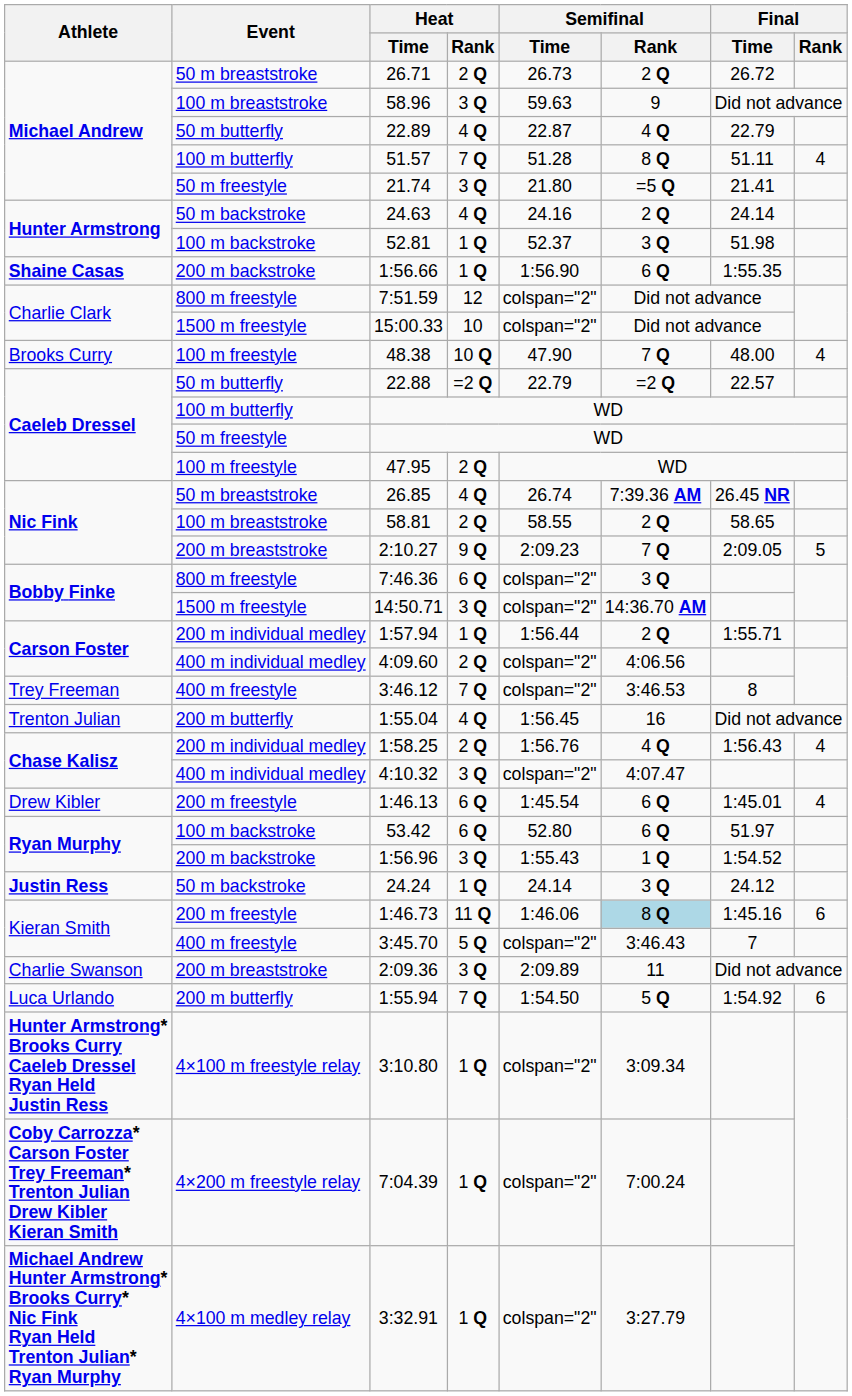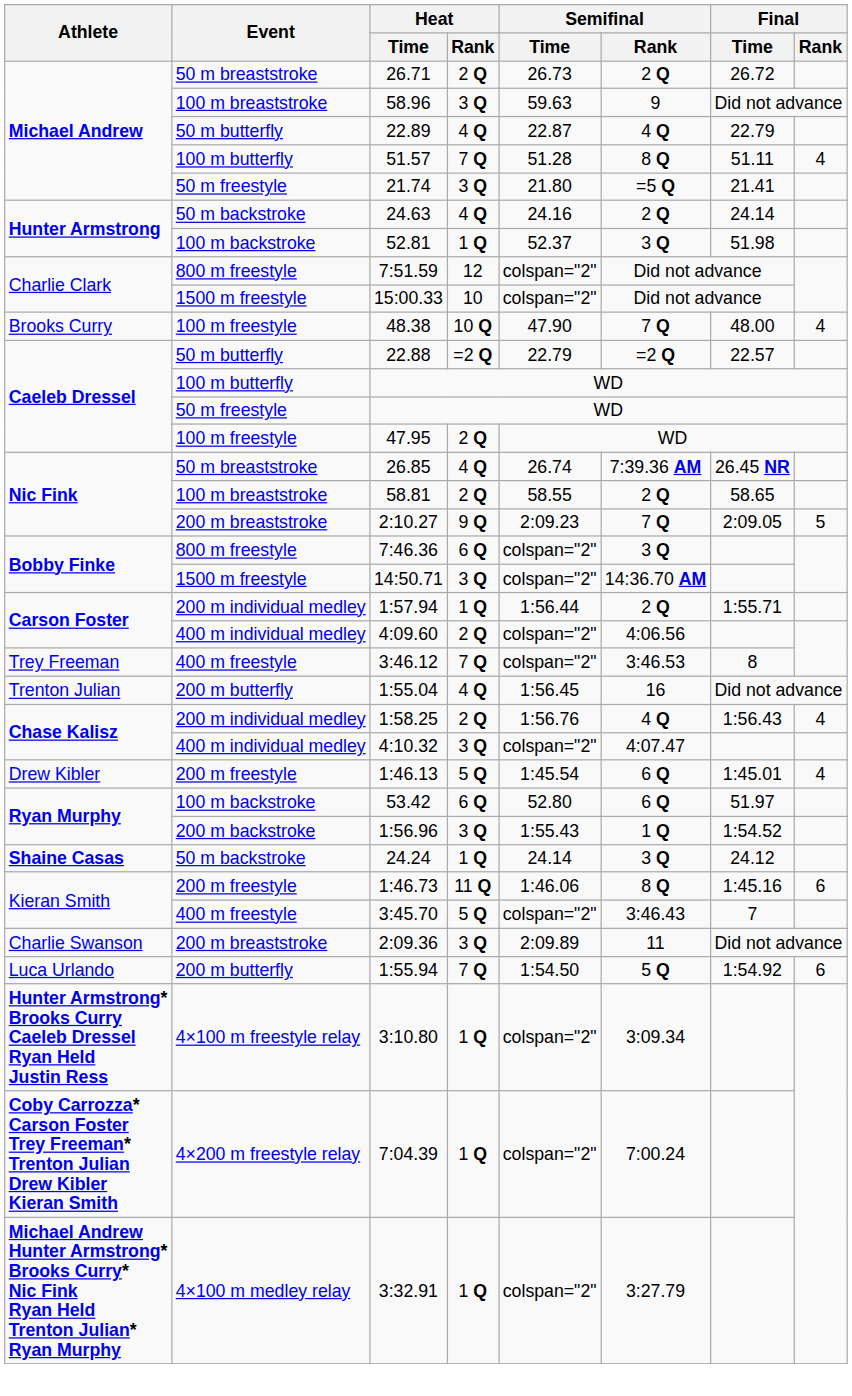- row: (246, 271)
(473, 803) 6 Q -> (473, 775) 5 Q
(58, 886) Justin Ress -> (66, 858) Shaine Casas
(656, 914) lightblue background -> (656, 886) no background
